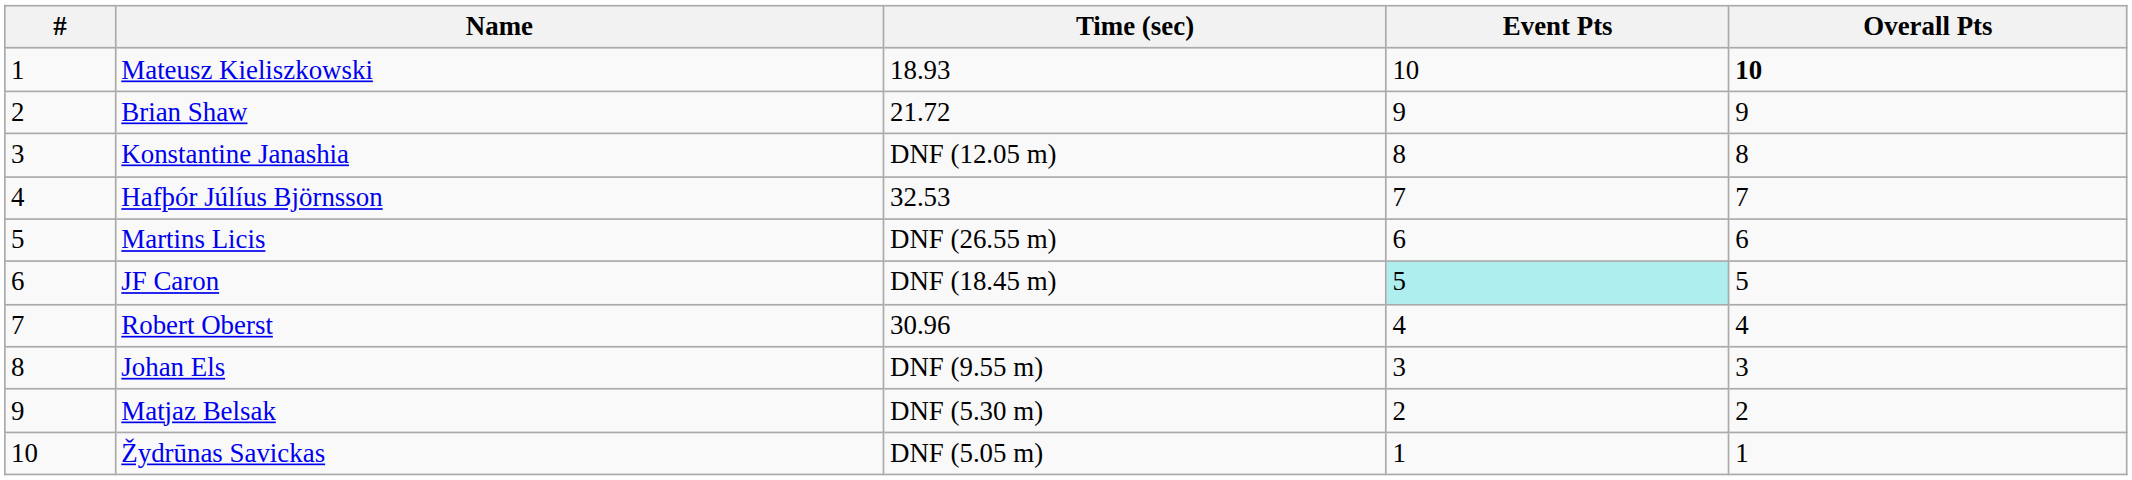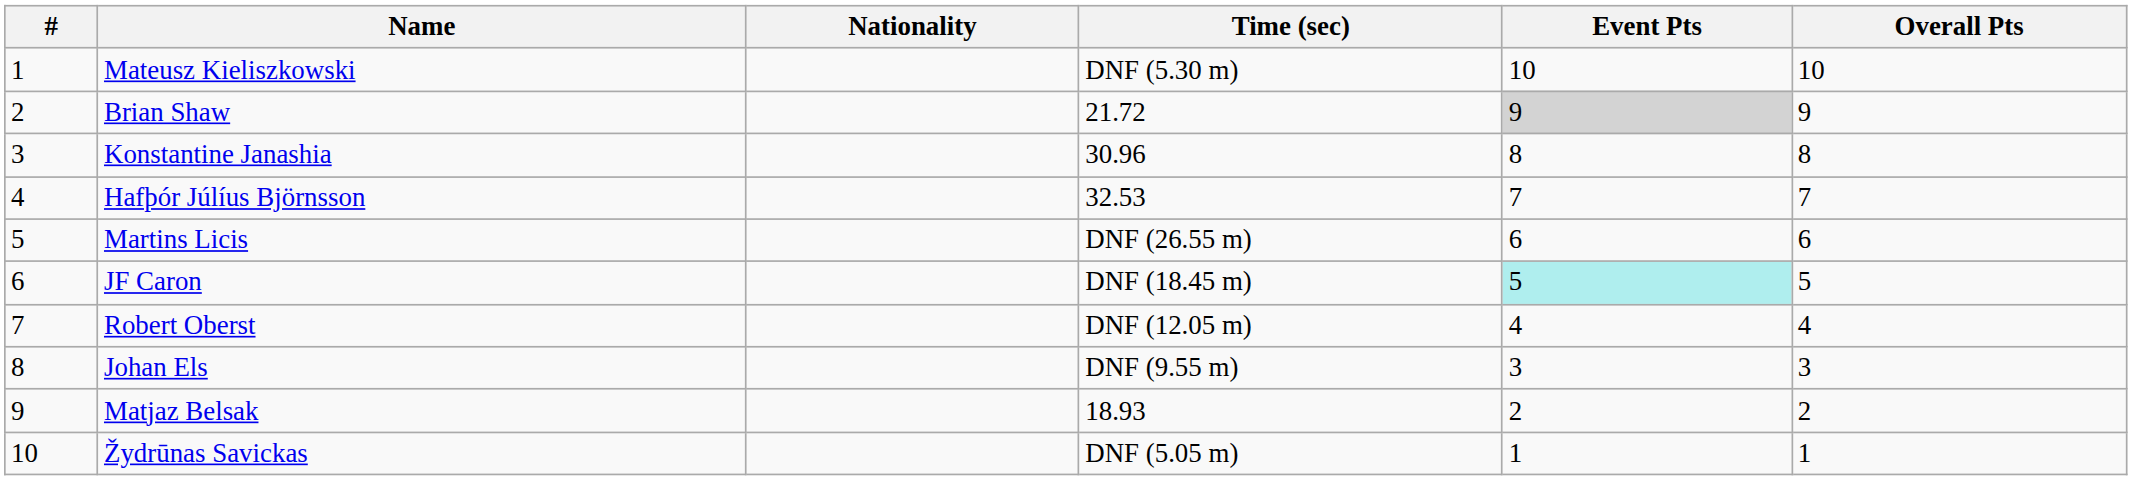+ column: (912, 26)
(920, 69) 18.93 -> (1162, 69) DNF (5.30 m)
(1749, 69) bold -> (1811, 69) normal
(1399, 111) no background -> (1515, 111) lightgrey background
(973, 154) DNF (12.05 m) -> (1116, 154) 30.96
(920, 325) 30.96 -> (1169, 325) DNF (12.05 m)
(967, 410) DNF (5.30 m) -> (1116, 410) 18.93
